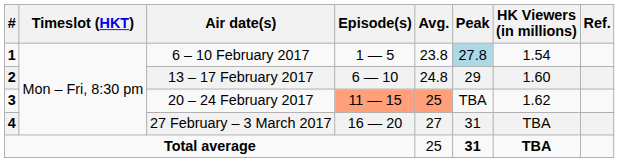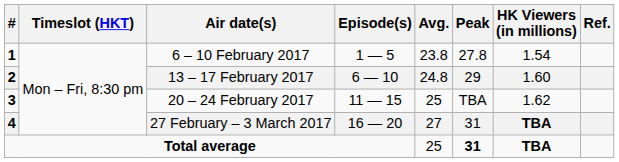(473, 54) lightblue background -> (473, 54) no background
(375, 100) lightsalmon background -> (375, 100) no background
(434, 100) lightsalmon background -> (434, 100) no background
(536, 123) normal -> (536, 123) bold
